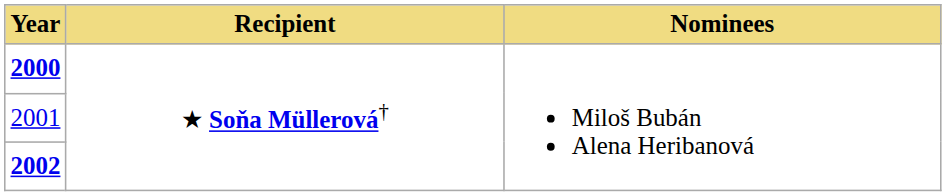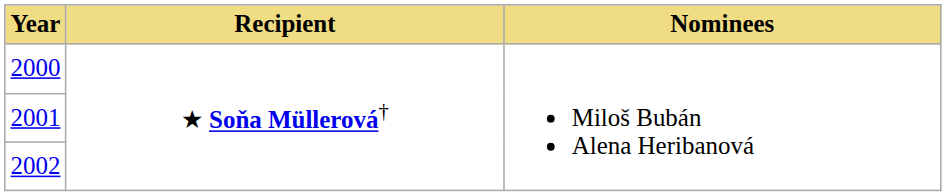(35, 68) bold -> (35, 68) normal
(35, 165) bold -> (35, 165) normal
